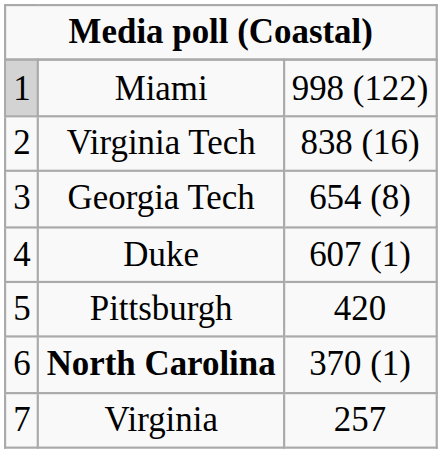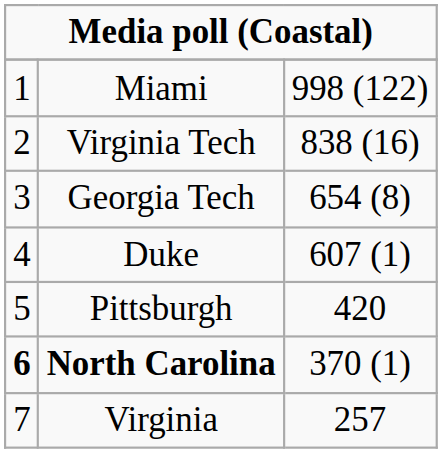(22, 87) lightgrey background -> (22, 87) no background
(22, 364) normal -> (22, 364) bold
